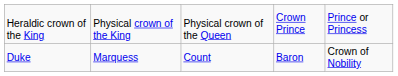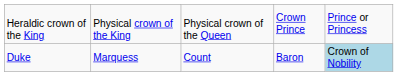(348, 57) no background -> (348, 57) lightblue background
